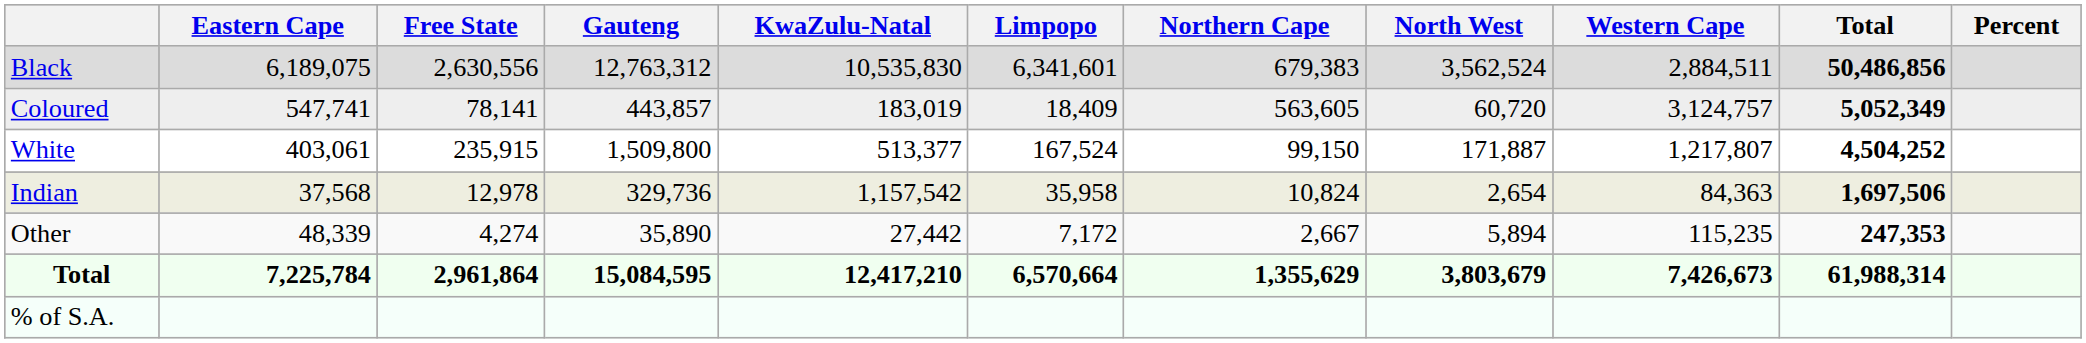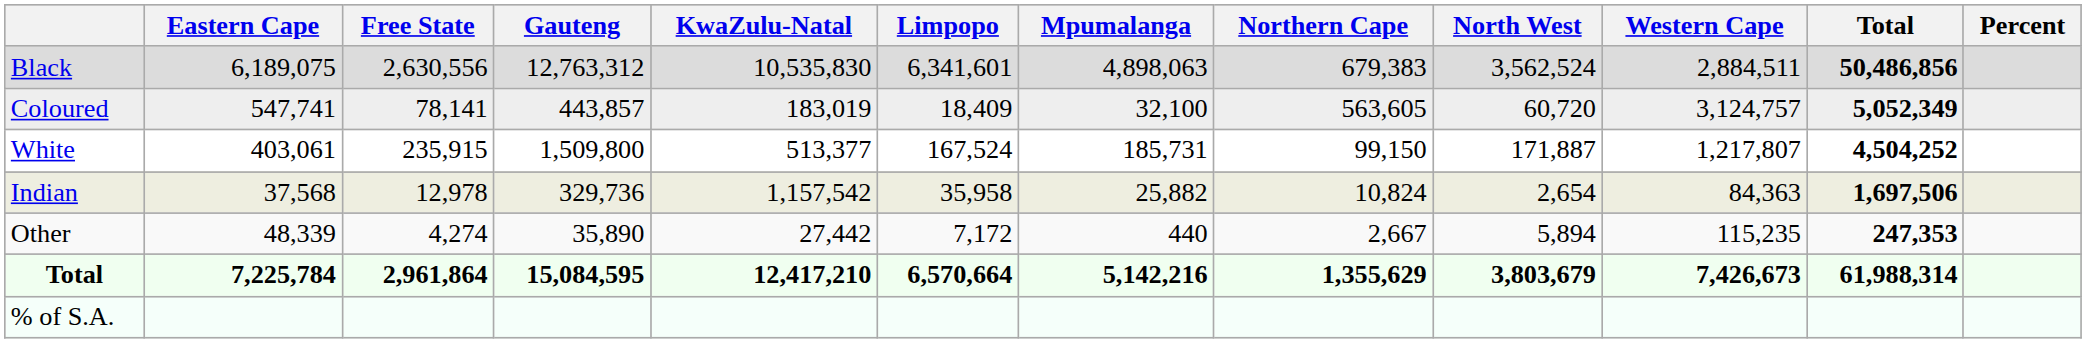+ column: (1116, 25)
